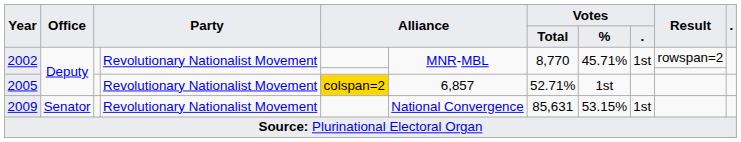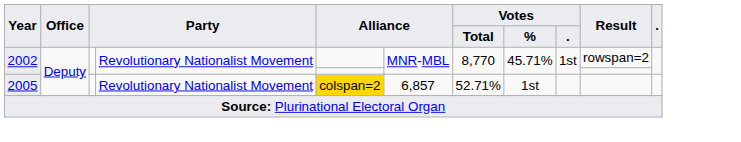- row: (22, 106)
